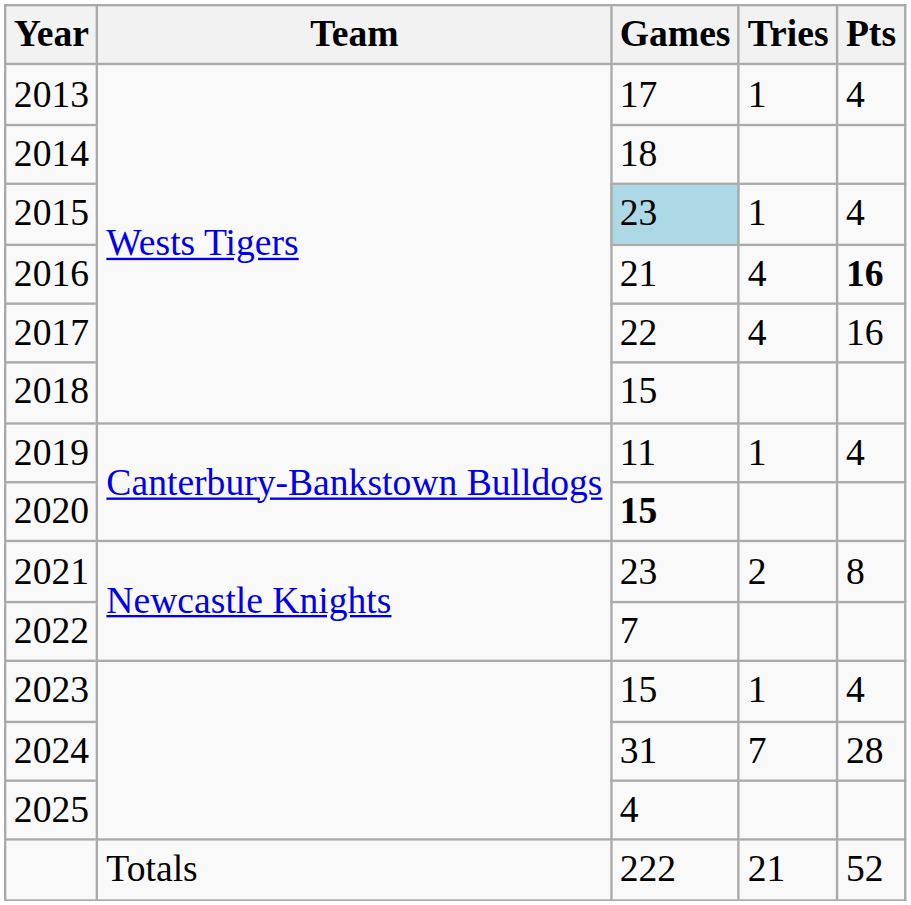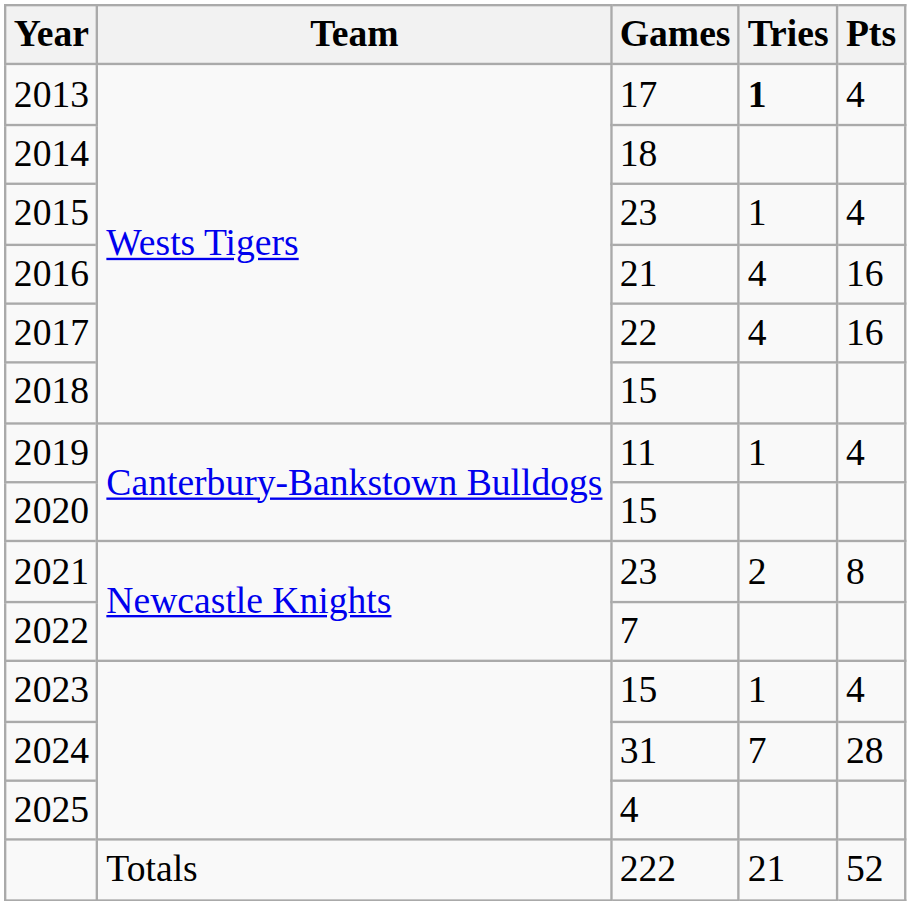(757, 93) normal -> (757, 93) bold
(639, 213) lightblue background -> (639, 213) no background
(865, 272) bold -> (865, 272) normal
(639, 511) bold -> (639, 511) normal
